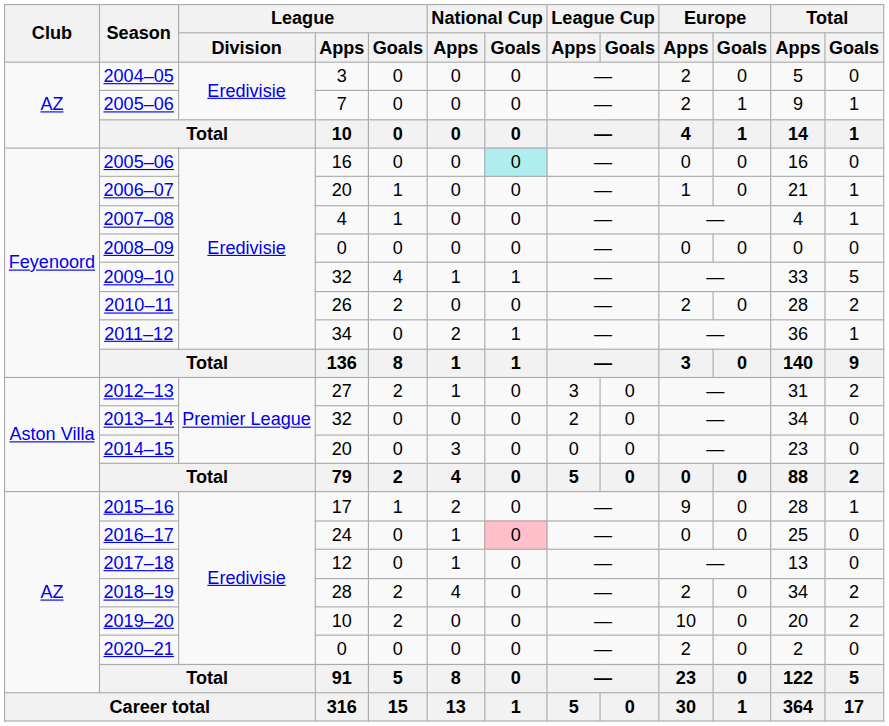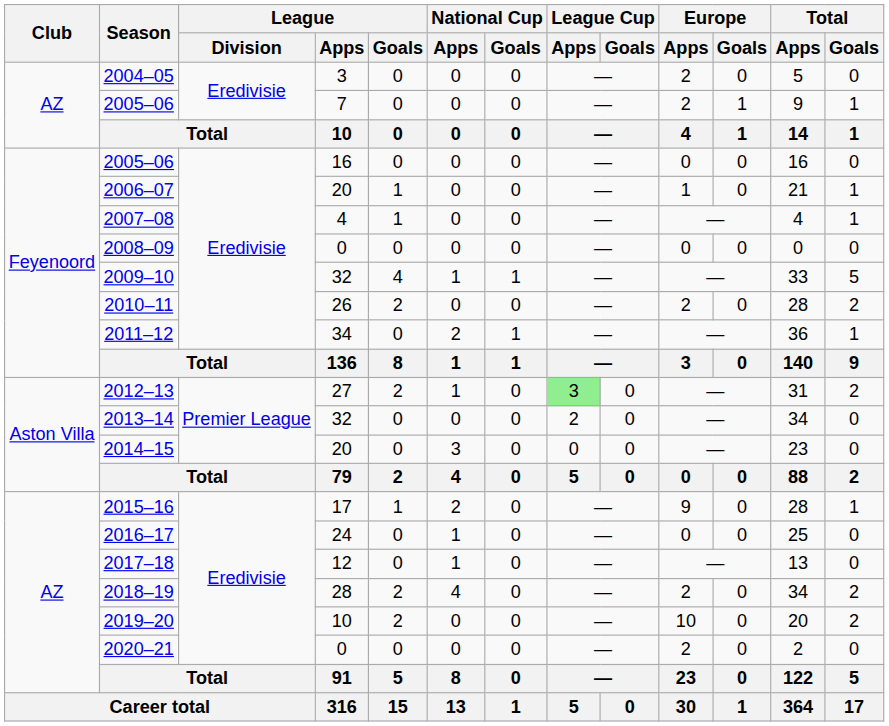(516, 162) paleturquoise background -> (516, 162) no background
(574, 391) no background -> (574, 391) lightgreen background
(516, 534) pink background -> (516, 534) no background
